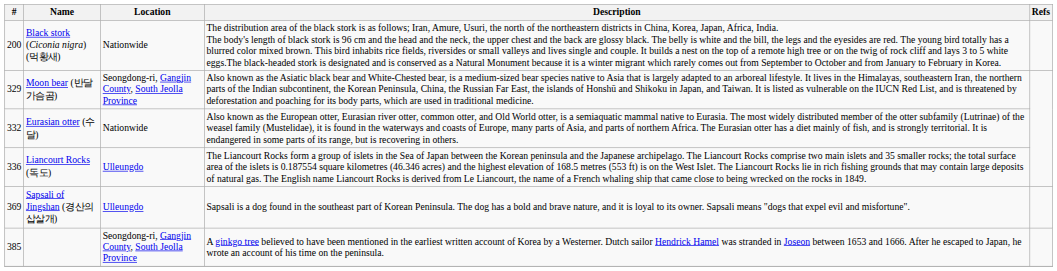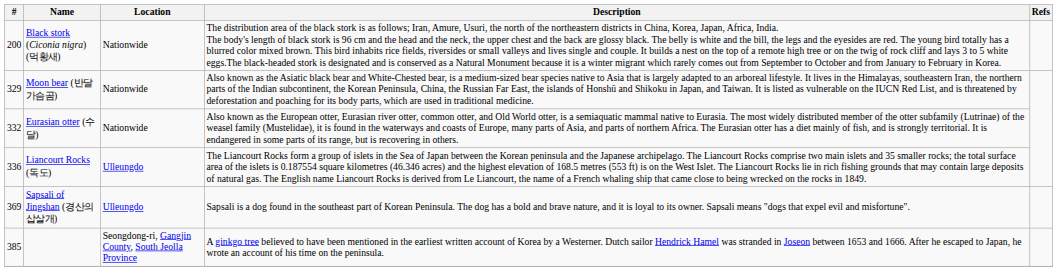(147, 90) Seongdong-ri, Gangjin County, South Jeolla Province -> (125, 90) Nationwide
